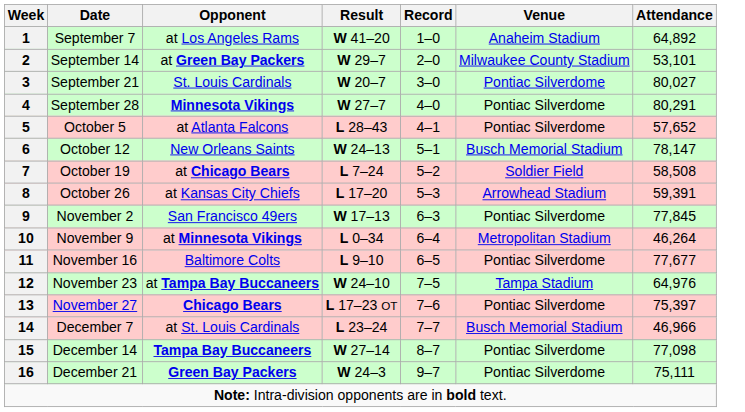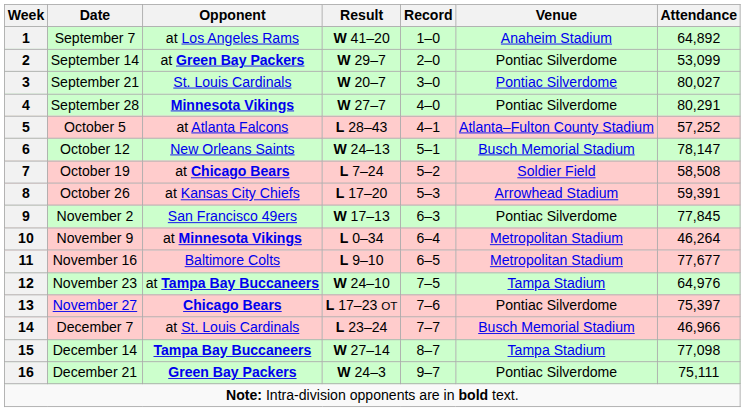(544, 60) Milwaukee County Stadium -> (556, 60) Pontiac Silverdome
(674, 60) 53,101 -> (699, 60) 53,099
(544, 127) Pontiac Silverdome -> (556, 127) Atlanta–Fulton County Stadium
(674, 127) 57,652 -> (699, 127) 57,252
(544, 261) Pontiac Silverdome -> (556, 261) Metropolitan Stadium
(544, 350) Pontiac Silverdome -> (556, 350) Tampa Stadium
